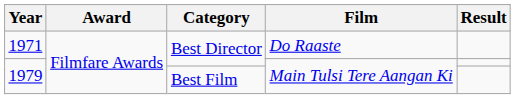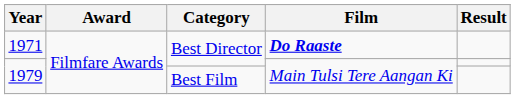(305, 44) normal -> (306, 44) bold
